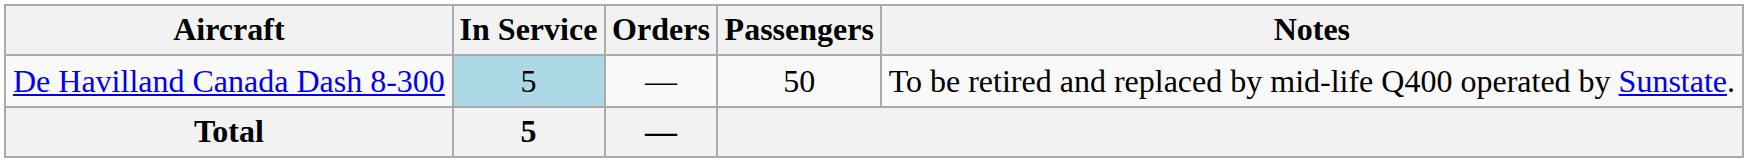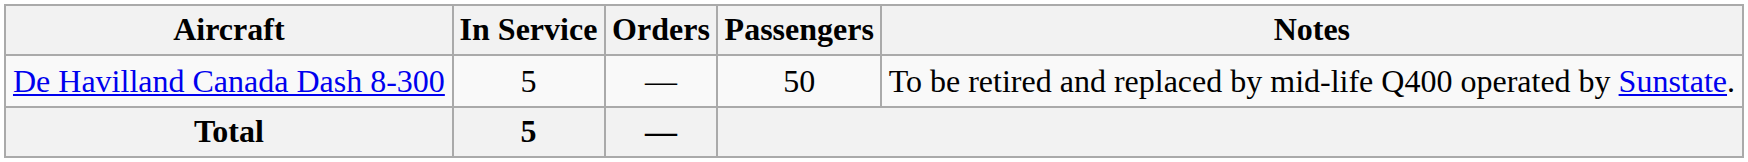(528, 80) lightblue background -> (528, 80) no background
